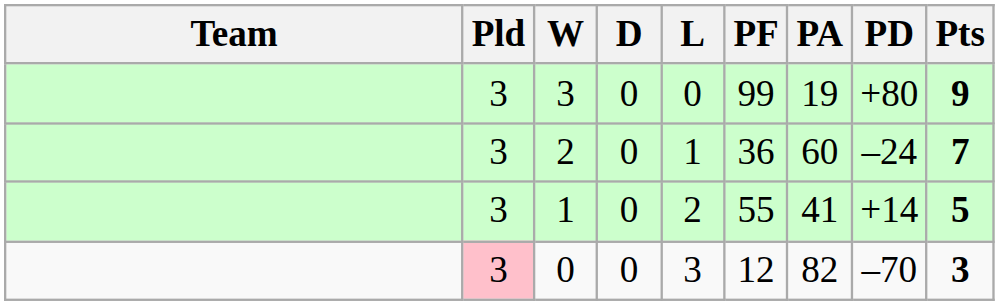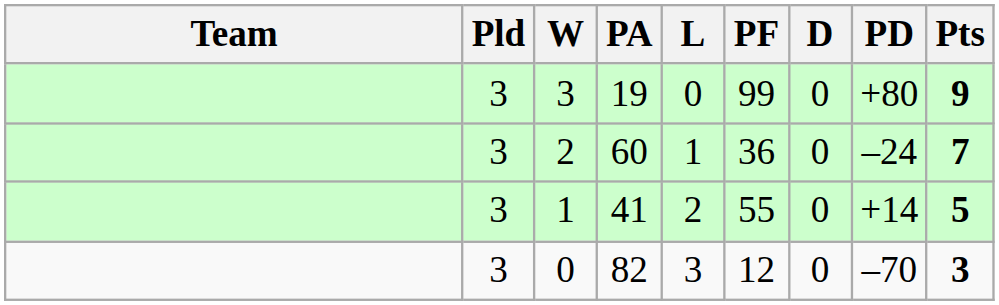columns swapped: (629, 33) <-> (820, 33)
(498, 269) pink background -> (498, 269) no background
